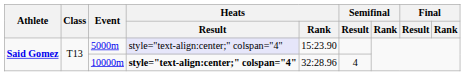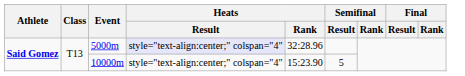(319, 46) 15:23.90 -> (305, 46) 32:28.96
(213, 63) bold -> (206, 63) normal
(319, 63) 32:28.96 -> (305, 63) 15:23.90
(355, 63) 4 -> (341, 63) 5
